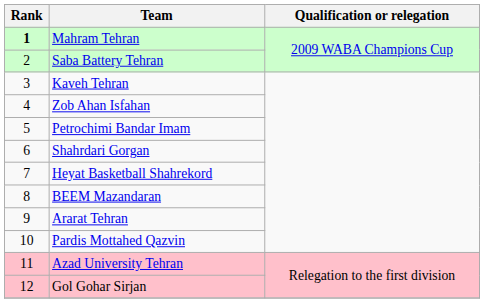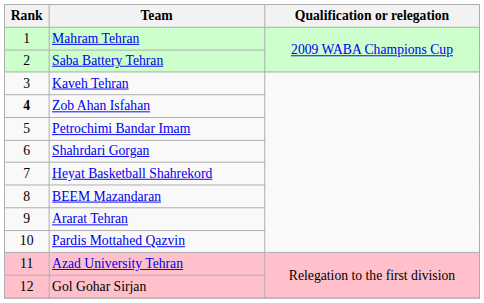(27, 38) bold -> (27, 38) normal
(27, 106) normal -> (27, 106) bold
